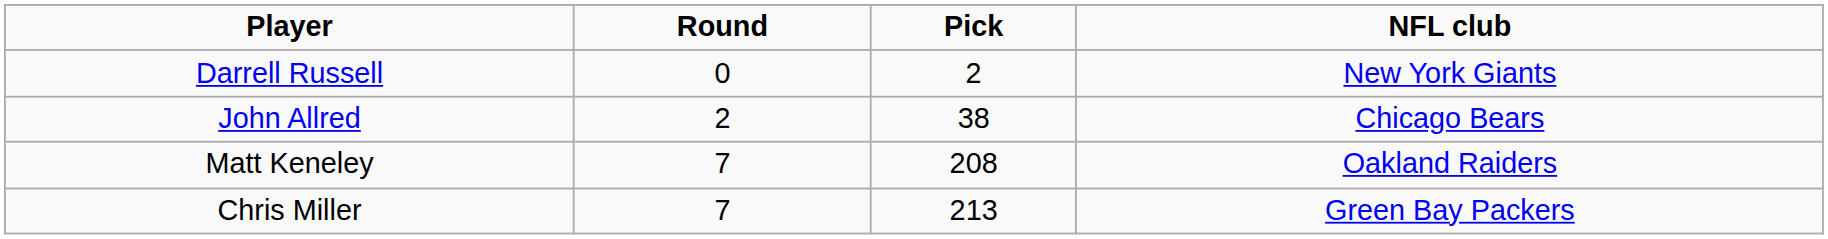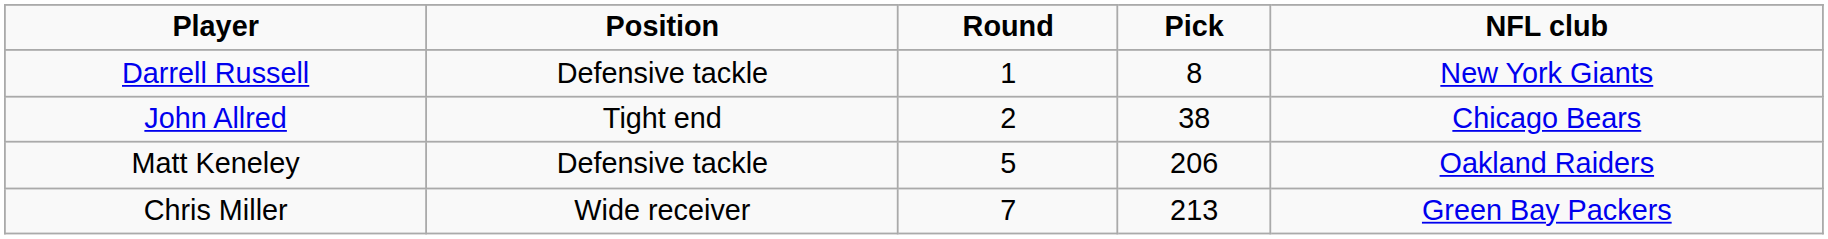+ column: (662, 27)
(722, 73) 0 -> (1008, 73) 1
(974, 73) 2 -> (1194, 73) 8
(722, 164) 7 -> (1008, 164) 5
(974, 164) 208 -> (1194, 164) 206
